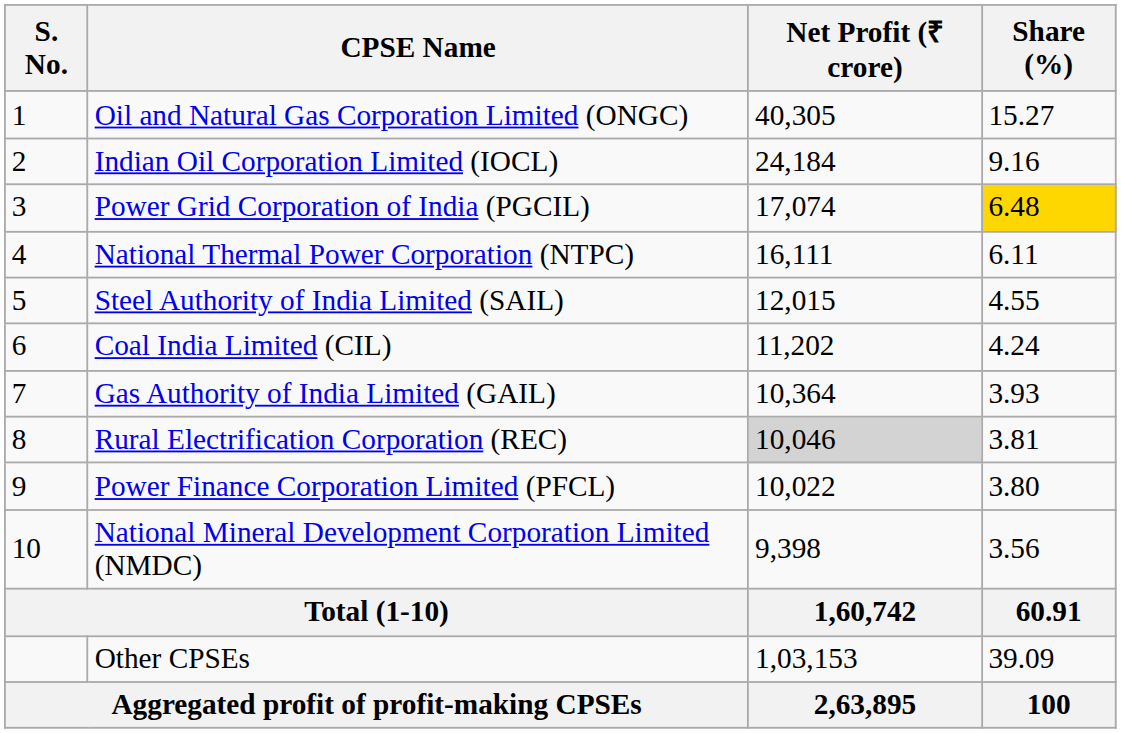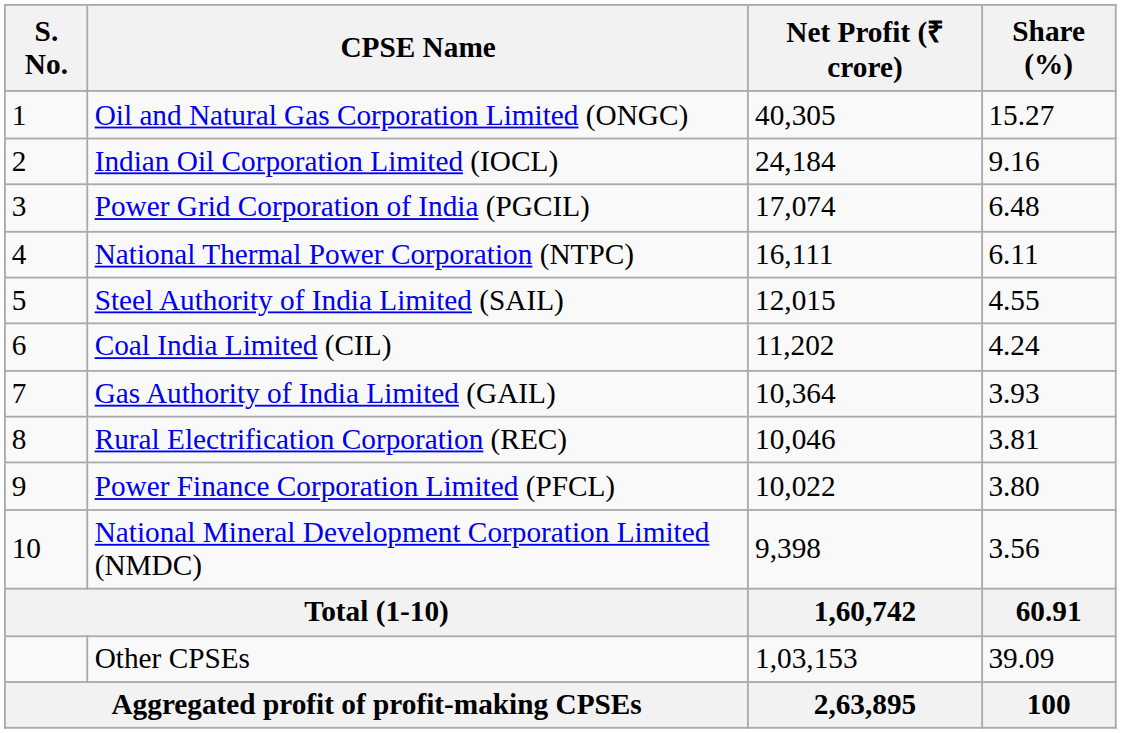(1014, 207) gold background -> (1014, 207) no background
(795, 439) lightgrey background -> (795, 439) no background
